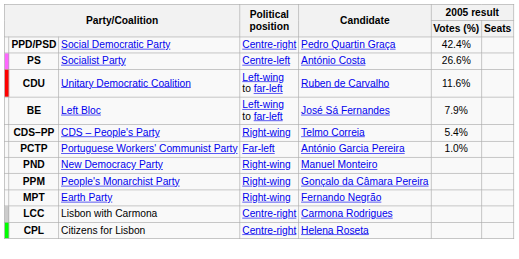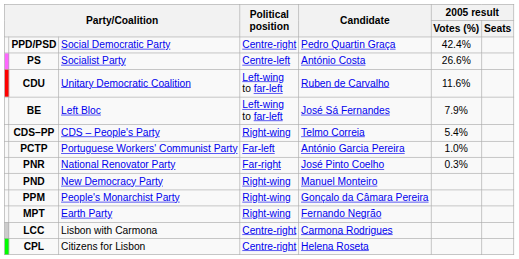+ row: (34, 165)
